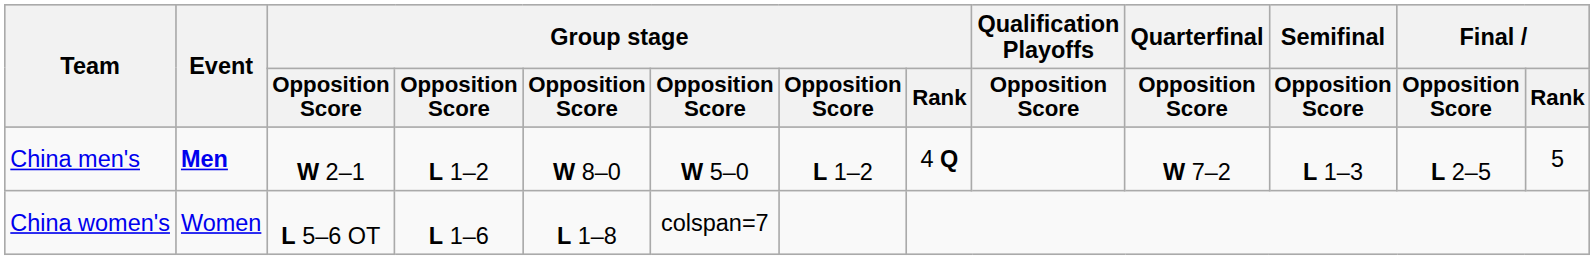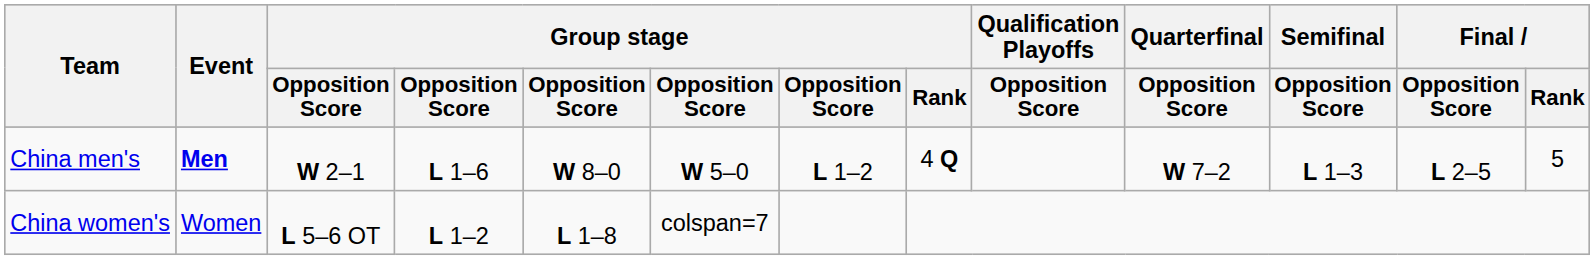(459, 172) L 1–2 -> (459, 172) L 1–6
(459, 236) L 1–6 -> (459, 236) L 1–2
